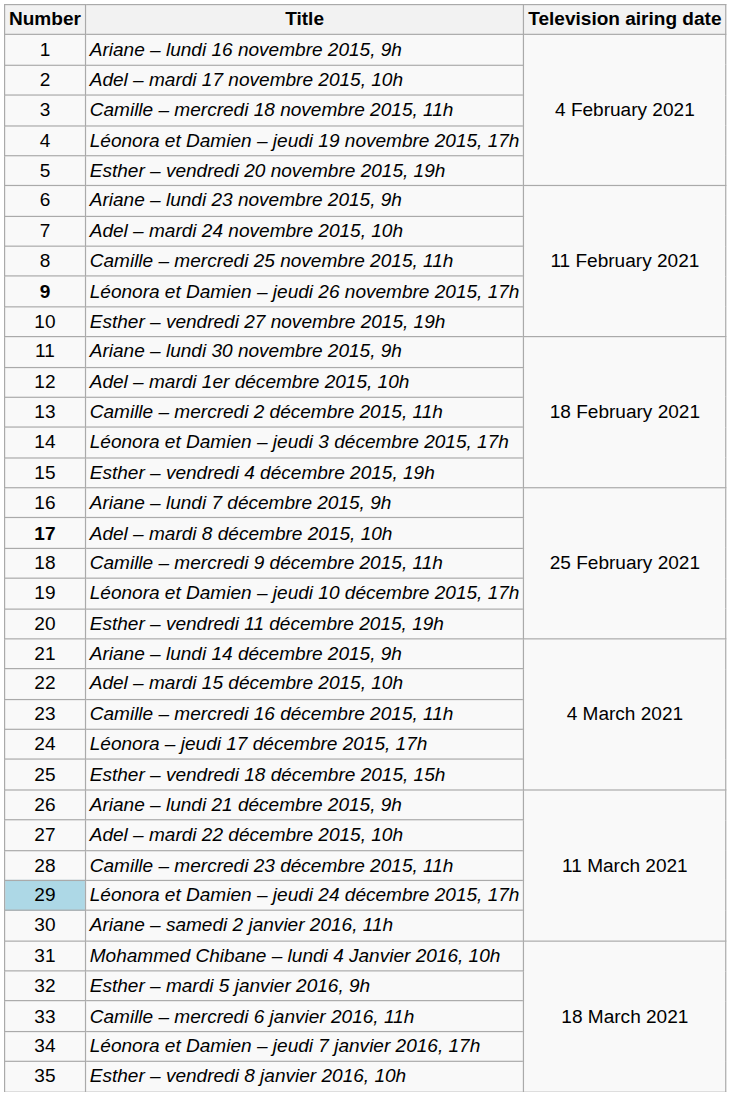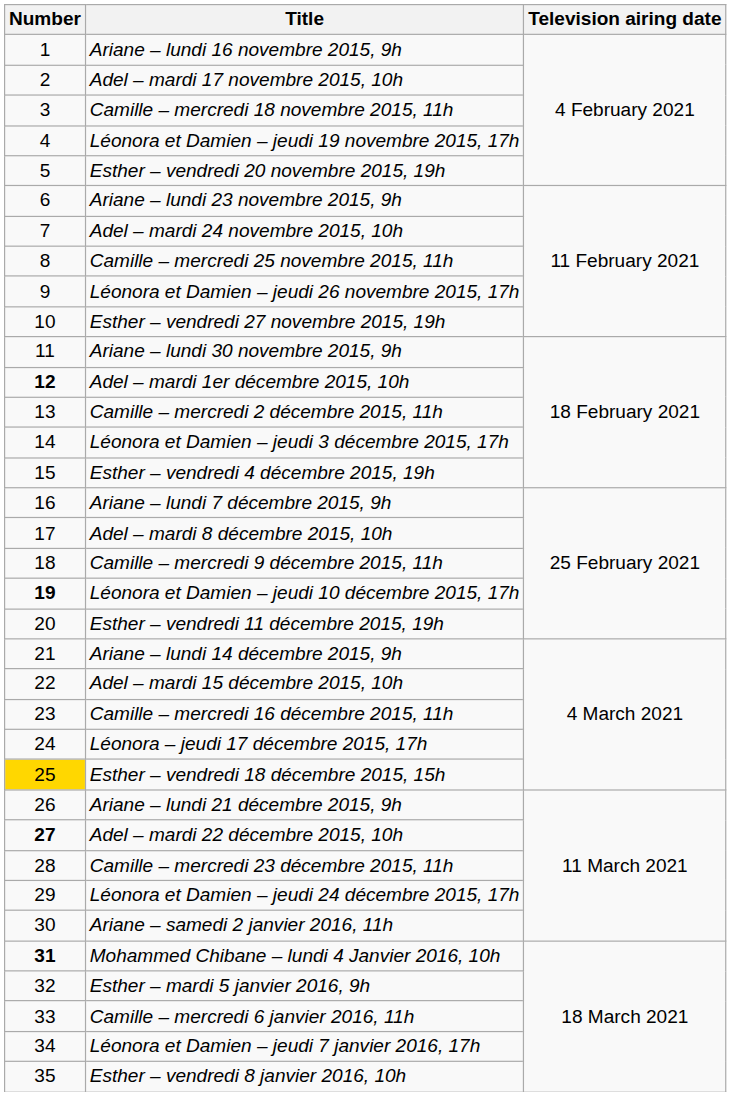(45, 291) bold -> (45, 291) normal
(45, 381) normal -> (45, 381) bold
(45, 532) bold -> (45, 532) normal
(45, 593) normal -> (45, 593) bold
(45, 774) no background -> (45, 774) gold background
(45, 834) normal -> (45, 834) bold
(45, 895) lightblue background -> (45, 895) no background
(45, 955) normal -> (45, 955) bold
